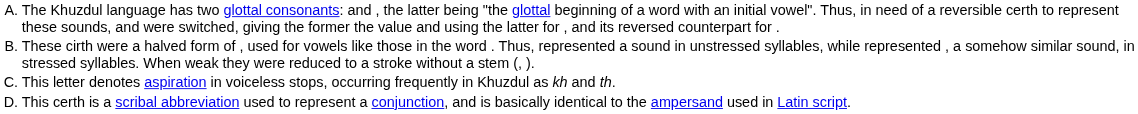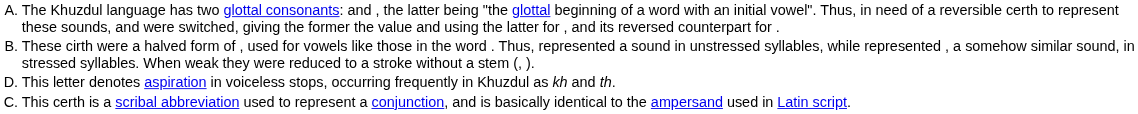(11, 82) C. -> (11, 82) D.
(11, 102) D. -> (11, 102) C.
